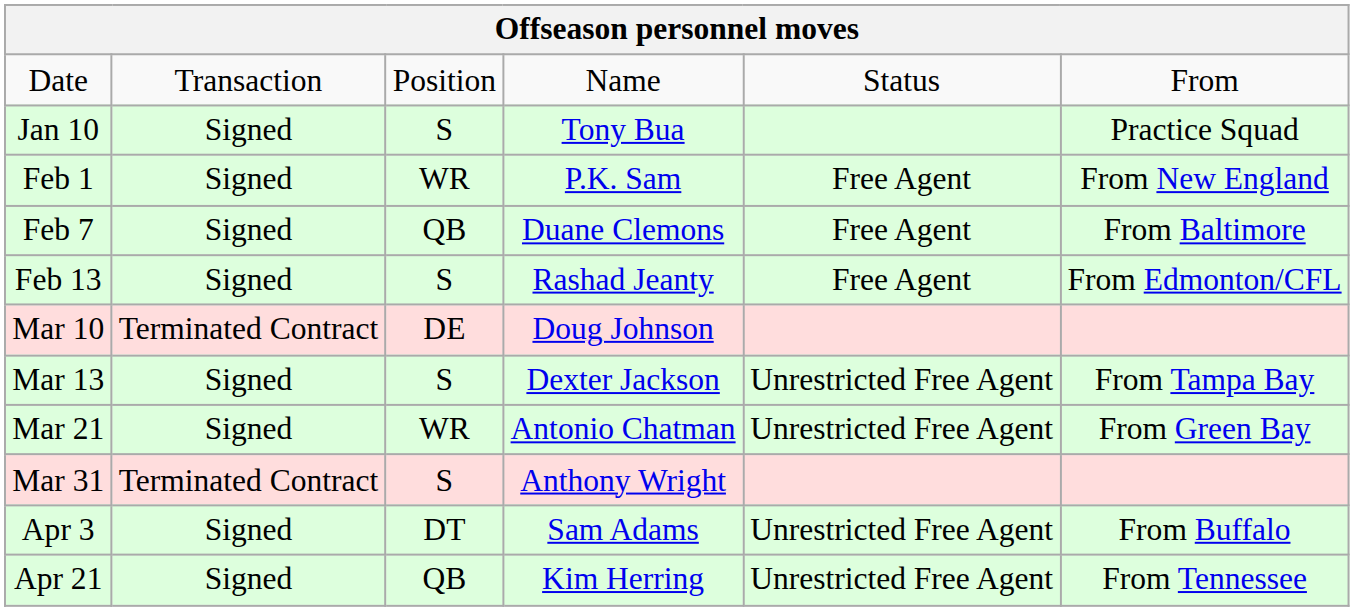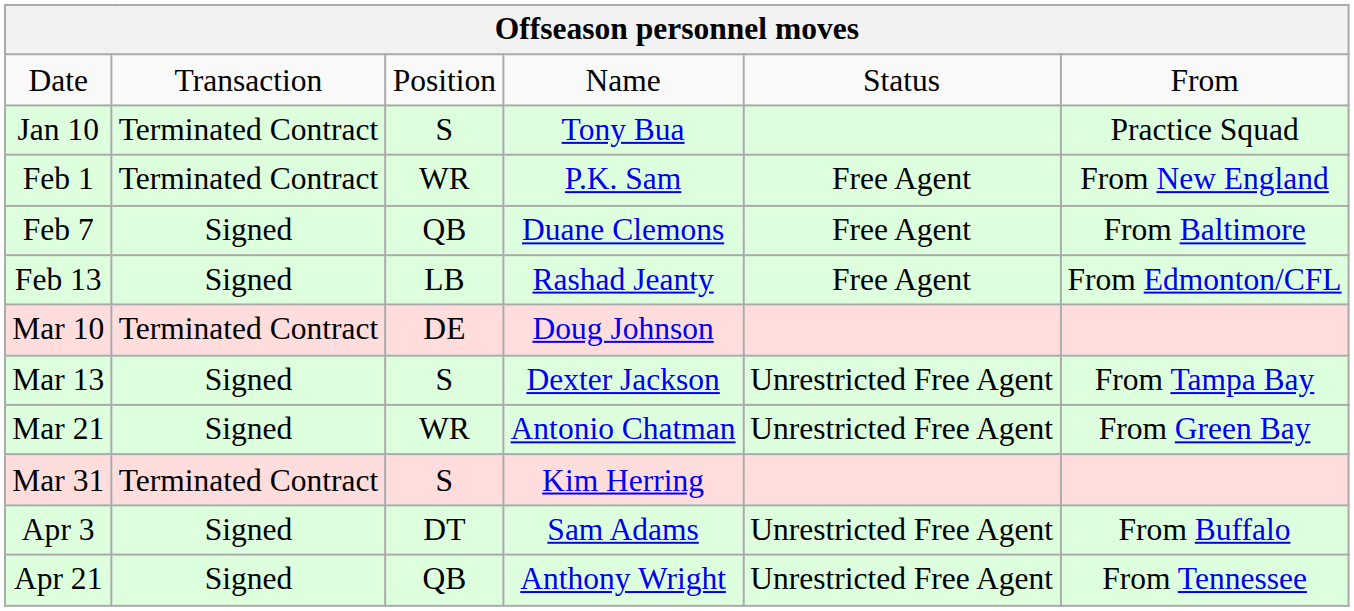(248, 129) Signed -> (248, 129) Terminated Contract
(248, 179) Signed -> (248, 179) Terminated Contract
(444, 279) S -> (444, 279) LB
(623, 479) Anthony Wright -> (623, 479) Kim Herring
(623, 579) Kim Herring -> (623, 579) Anthony Wright
